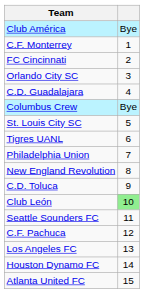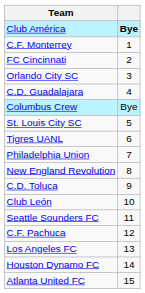(128, 29) normal -> (129, 29) bold
(128, 202) lightgreen background -> (129, 202) no background
